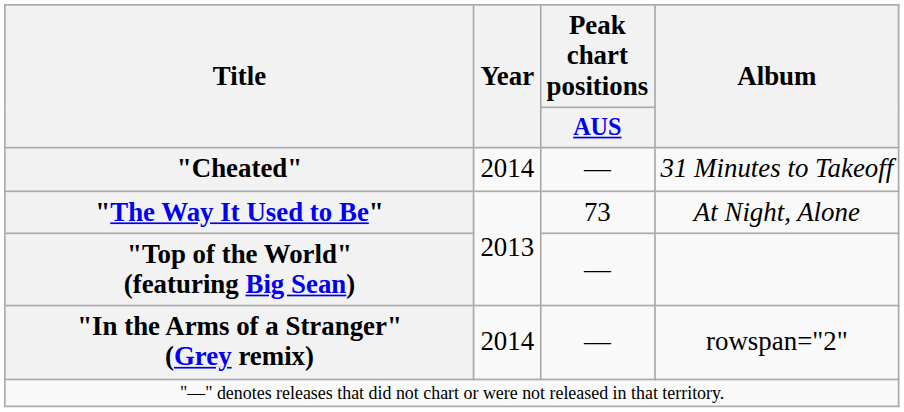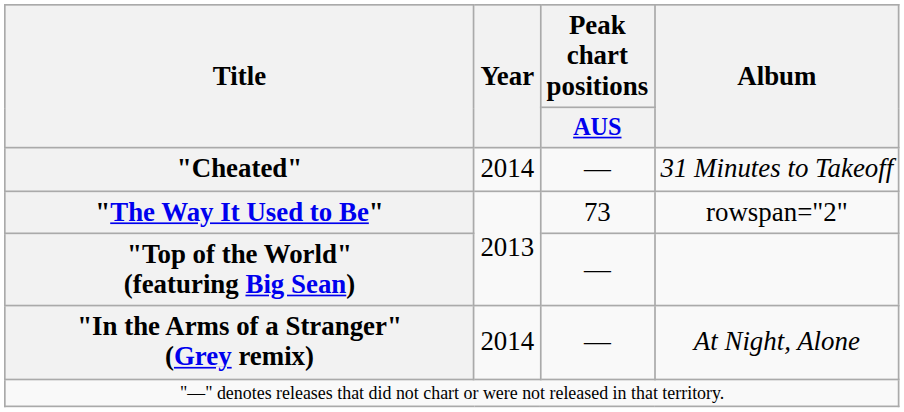(777, 211) At Night, Alone -> (777, 211) rowspan="2"
(777, 342) rowspan="2" -> (777, 342) At Night, Alone
